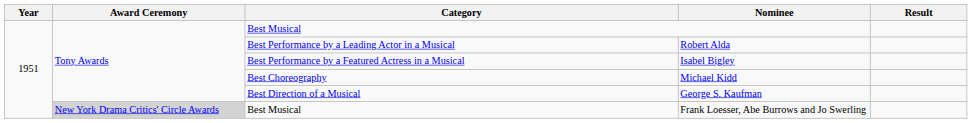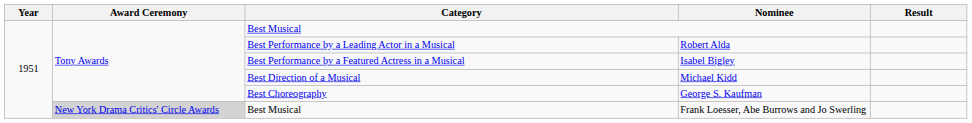(287, 77) Best Choreography -> (304, 77) Best Direction of a Musical
(304, 93) Best Direction of a Musical -> (287, 93) Best Choreography
